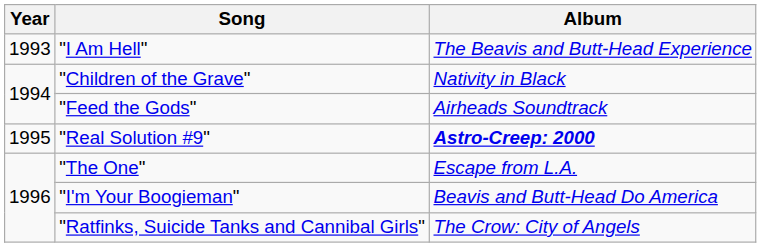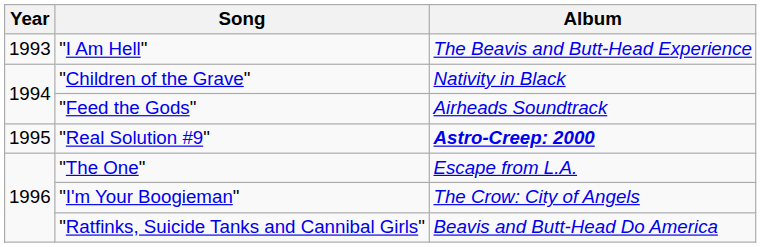(576, 197) Beavis and Butt-Head Do America -> (537, 197) The Crow: City of Angels
(537, 227) The Crow: City of Angels -> (576, 227) Beavis and Butt-Head Do America
